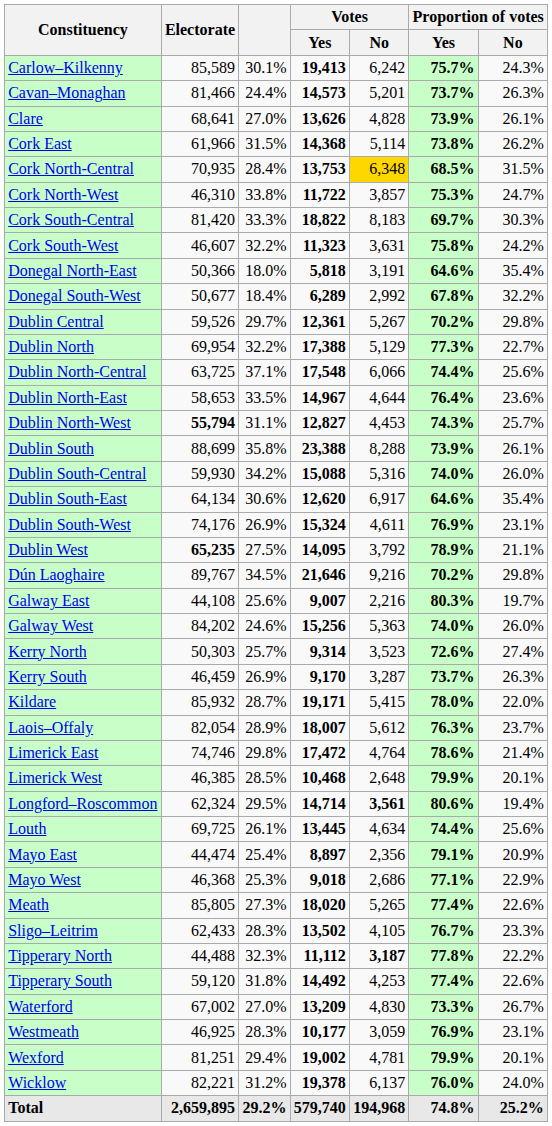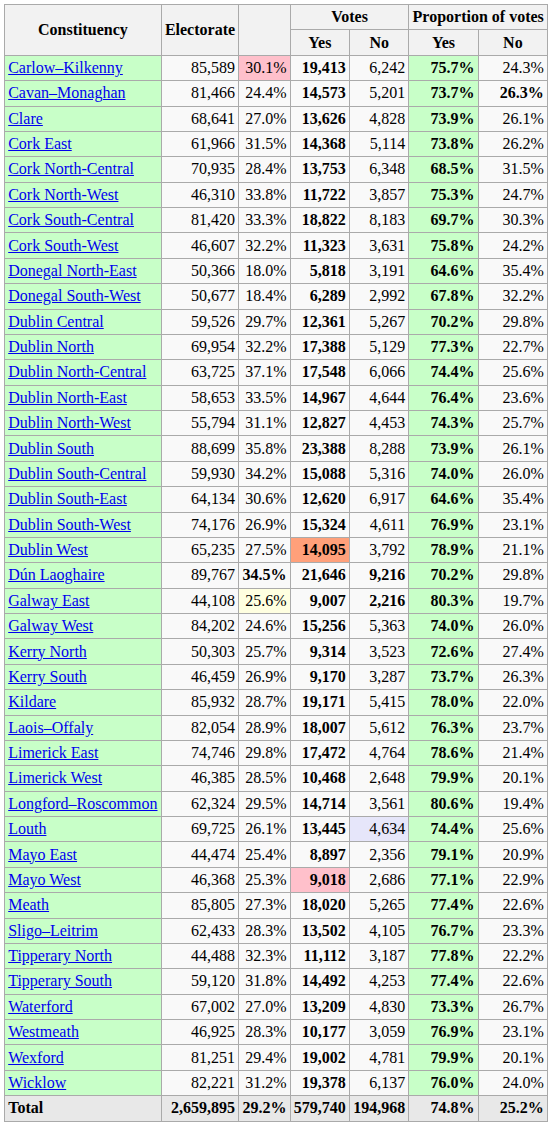(266, 67) no background -> (266, 67) pink background
(523, 93) normal -> (522, 93) bold
(387, 169) gold background -> (387, 169) no background
(213, 423) bold -> (213, 423) normal
(213, 550) bold -> (213, 550) normal
(324, 550) no background -> (324, 550) lightsalmon background
(266, 575) normal -> (264, 575) bold
(387, 575) normal -> (387, 575) bold
(266, 600) no background -> (266, 600) lightyellow background
(387, 600) normal -> (387, 600) bold
(387, 803) bold -> (387, 803) normal
(387, 829) no background -> (387, 829) lavender background
(328, 879) no background -> (328, 879) pink background
(387, 956) bold -> (387, 956) normal
